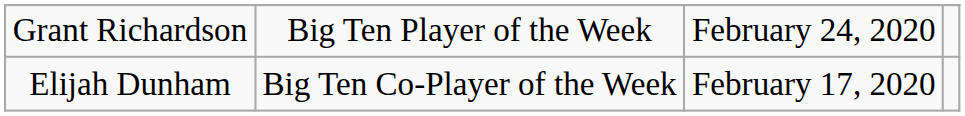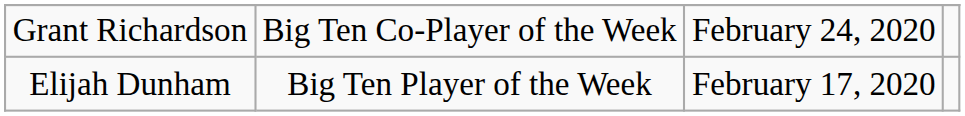(470, 30) Big Ten Player of the Week -> (470, 30) Big Ten Co-Player of the Week
(470, 83) Big Ten Co-Player of the Week -> (470, 83) Big Ten Player of the Week
